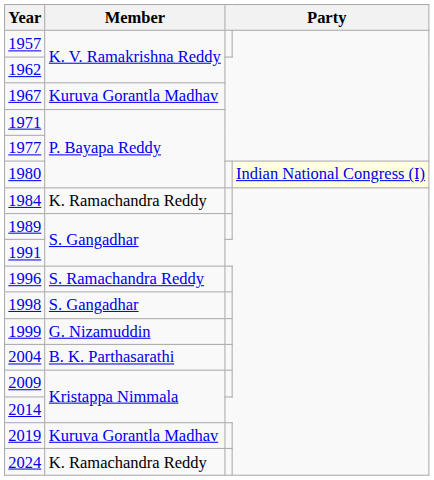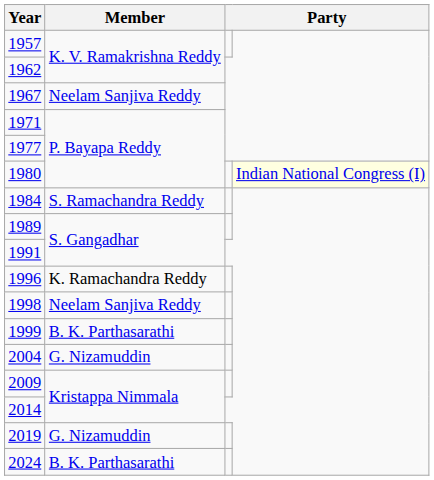(134, 95) Kuruva Gorantla Madhav -> (125, 95) Neelam Sanjiva Reddy
(128, 200) K. Ramachandra Reddy -> (126, 200) S. Ramachandra Reddy
(126, 278) S. Ramachandra Reddy -> (128, 278) K. Ramachandra Reddy
(94, 305) S. Gangadhar -> (125, 305) Neelam Sanjiva Reddy
(100, 331) G. Nizamuddin -> (112, 331) B. K. Parthasarathi
(112, 357) B. K. Parthasarathi -> (100, 357) G. Nizamuddin
(134, 435) Kuruva Gorantla Madhav -> (100, 435) G. Nizamuddin
(128, 461) K. Ramachandra Reddy -> (112, 461) B. K. Parthasarathi
